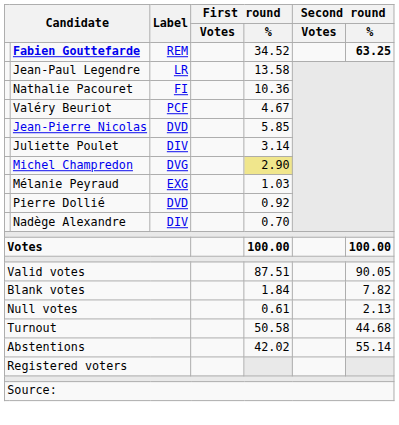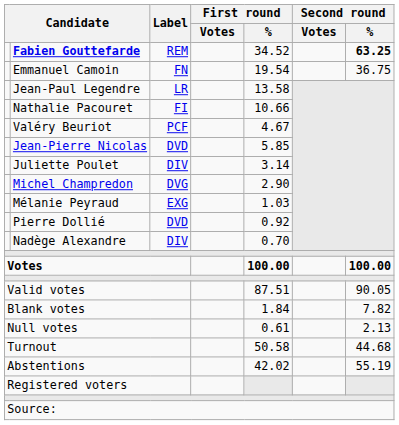+ row: (66, 71)
(272, 90) 10.36 -> (272, 109) 10.66
(275, 166) khaki background -> (275, 185) no background
(373, 348) 55.14 -> (373, 367) 55.19
